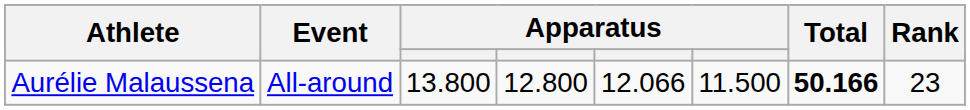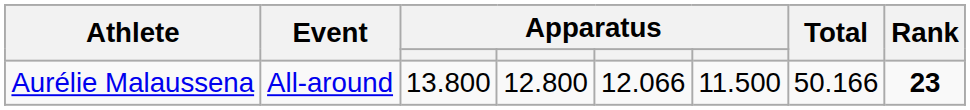(836, 83) bold -> (836, 83) normal
(925, 83) normal -> (925, 83) bold
